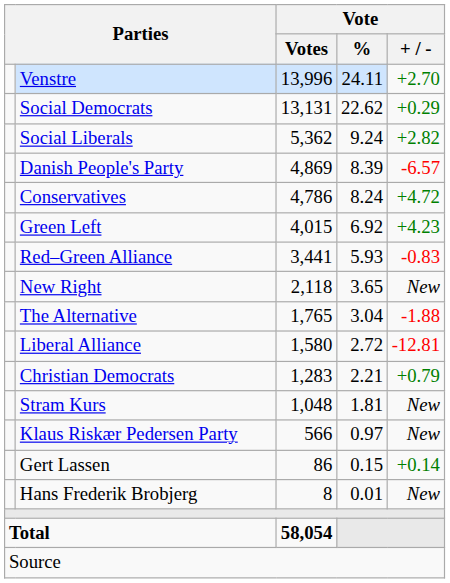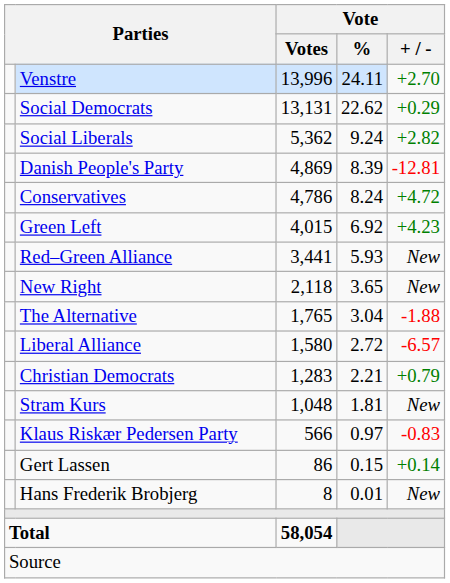(420, 167) -6.57 -> (416, 167) -12.81
(420, 256) -0.83 -> (423, 256) New
(416, 345) -12.81 -> (420, 345) -6.57
(423, 434) New -> (420, 434) -0.83
